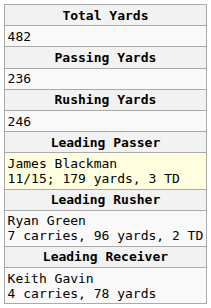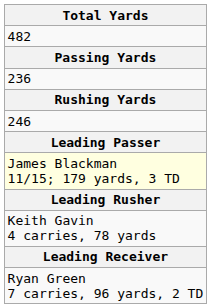(105, 228) Ryan Green 7 carries, 96 yards, 2 TD -> (82, 228) Keith Gavin 4 carries, 78 yards
(82, 286) Keith Gavin 4 carries, 78 yards -> (105, 286) Ryan Green 7 carries, 96 yards, 2 TD
